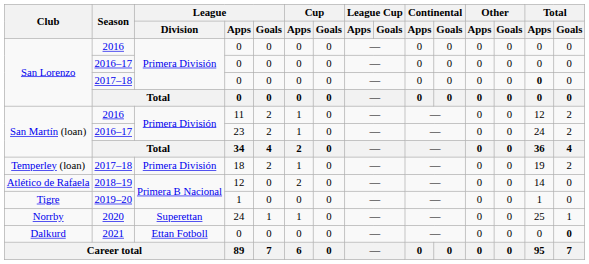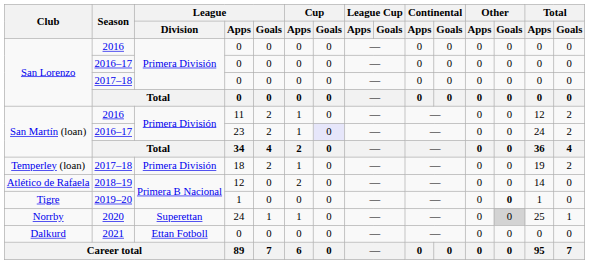(539, 81) bold -> (539, 81) normal
(329, 132) no background -> (329, 132) lavender background
(509, 200) normal -> (509, 200) bold
(509, 217) no background -> (509, 217) lightgrey background
(569, 234) bold -> (569, 234) normal
